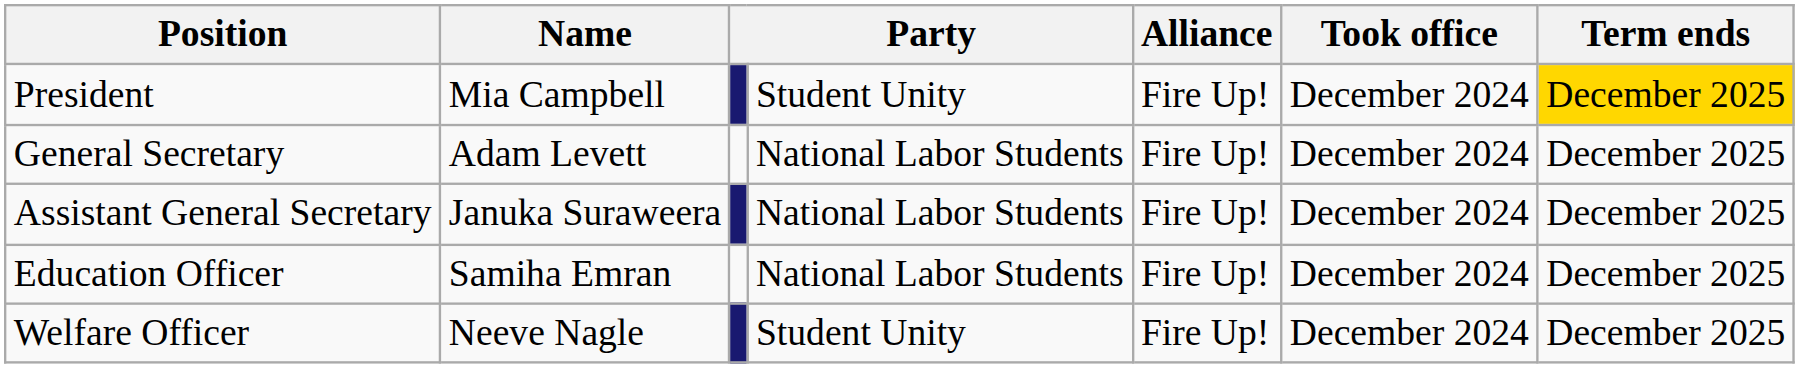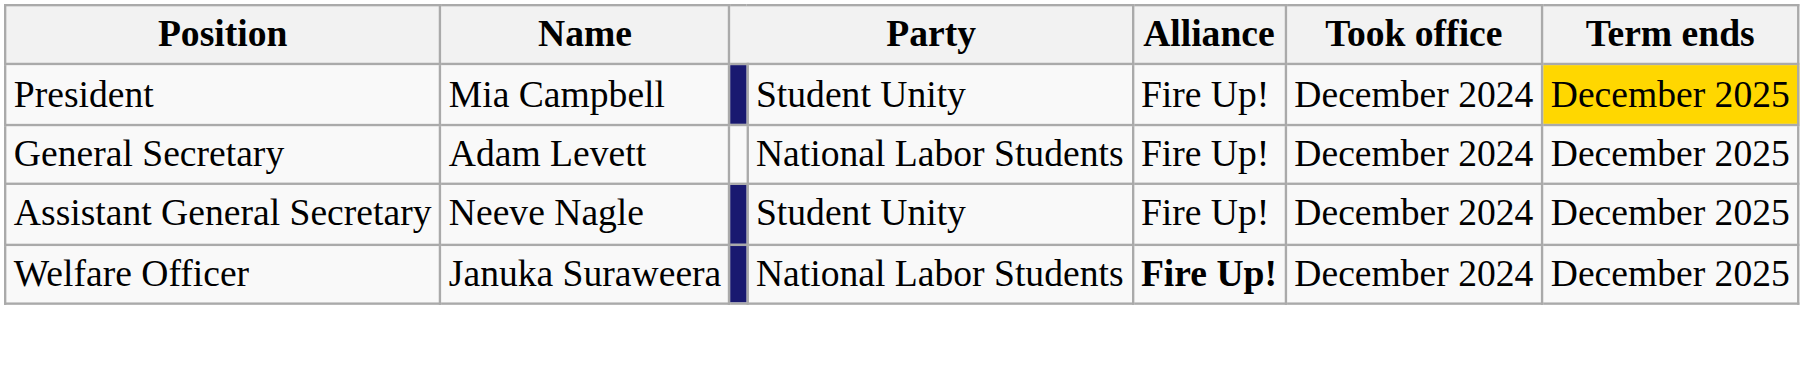(585, 213) Januka Suraweera -> (546, 213) Neeve Nagle
(940, 213) National Labor Students -> (861, 213) Student Unity
- row: (149, 272)
(546, 332) Neeve Nagle -> (585, 272) Januka Suraweera
(861, 332) Student Unity -> (940, 272) National Labor Students
(1205, 332) normal -> (1209, 272) bold
